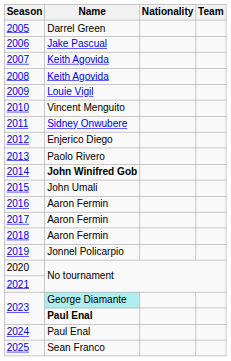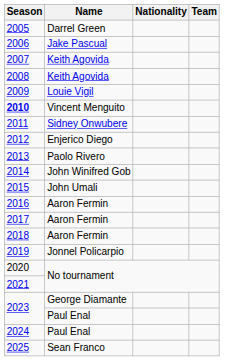(18, 108) normal -> (18, 108) bold
(92, 172) bold -> (89, 172) normal
(87, 300) paleturquoise background -> (87, 300) no background
(70, 316) bold -> (69, 316) normal
